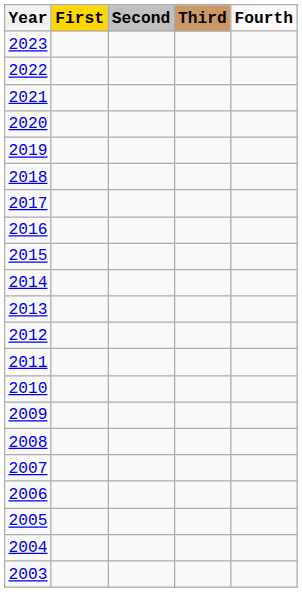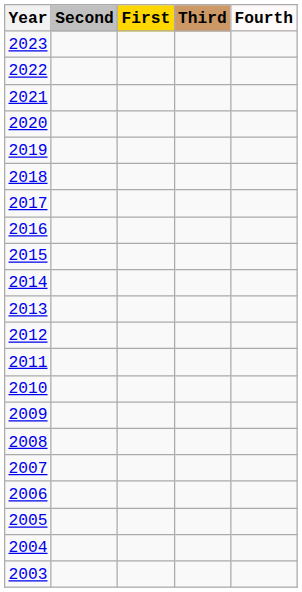columns swapped: (80, 18) <-> (141, 18)
